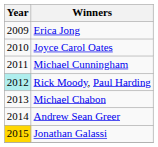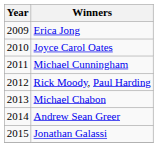(18, 82) paleturquoise background -> (18, 82) no background
(18, 133) gold background -> (18, 133) no background
